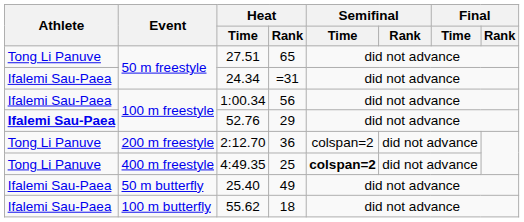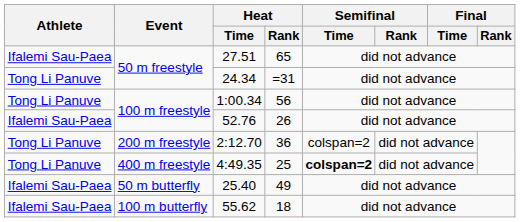(54, 57) Tong Li Panuve -> (60, 57) Ifalemi Sau-Paea
(60, 79) Ifalemi Sau-Paea -> (54, 79) Tong Li Panuve
(60, 100) Ifalemi Sau-Paea -> (54, 100) Tong Li Panuve
(61, 121) bold -> (60, 121) normal
(287, 121) 29 -> (284, 121) 26
